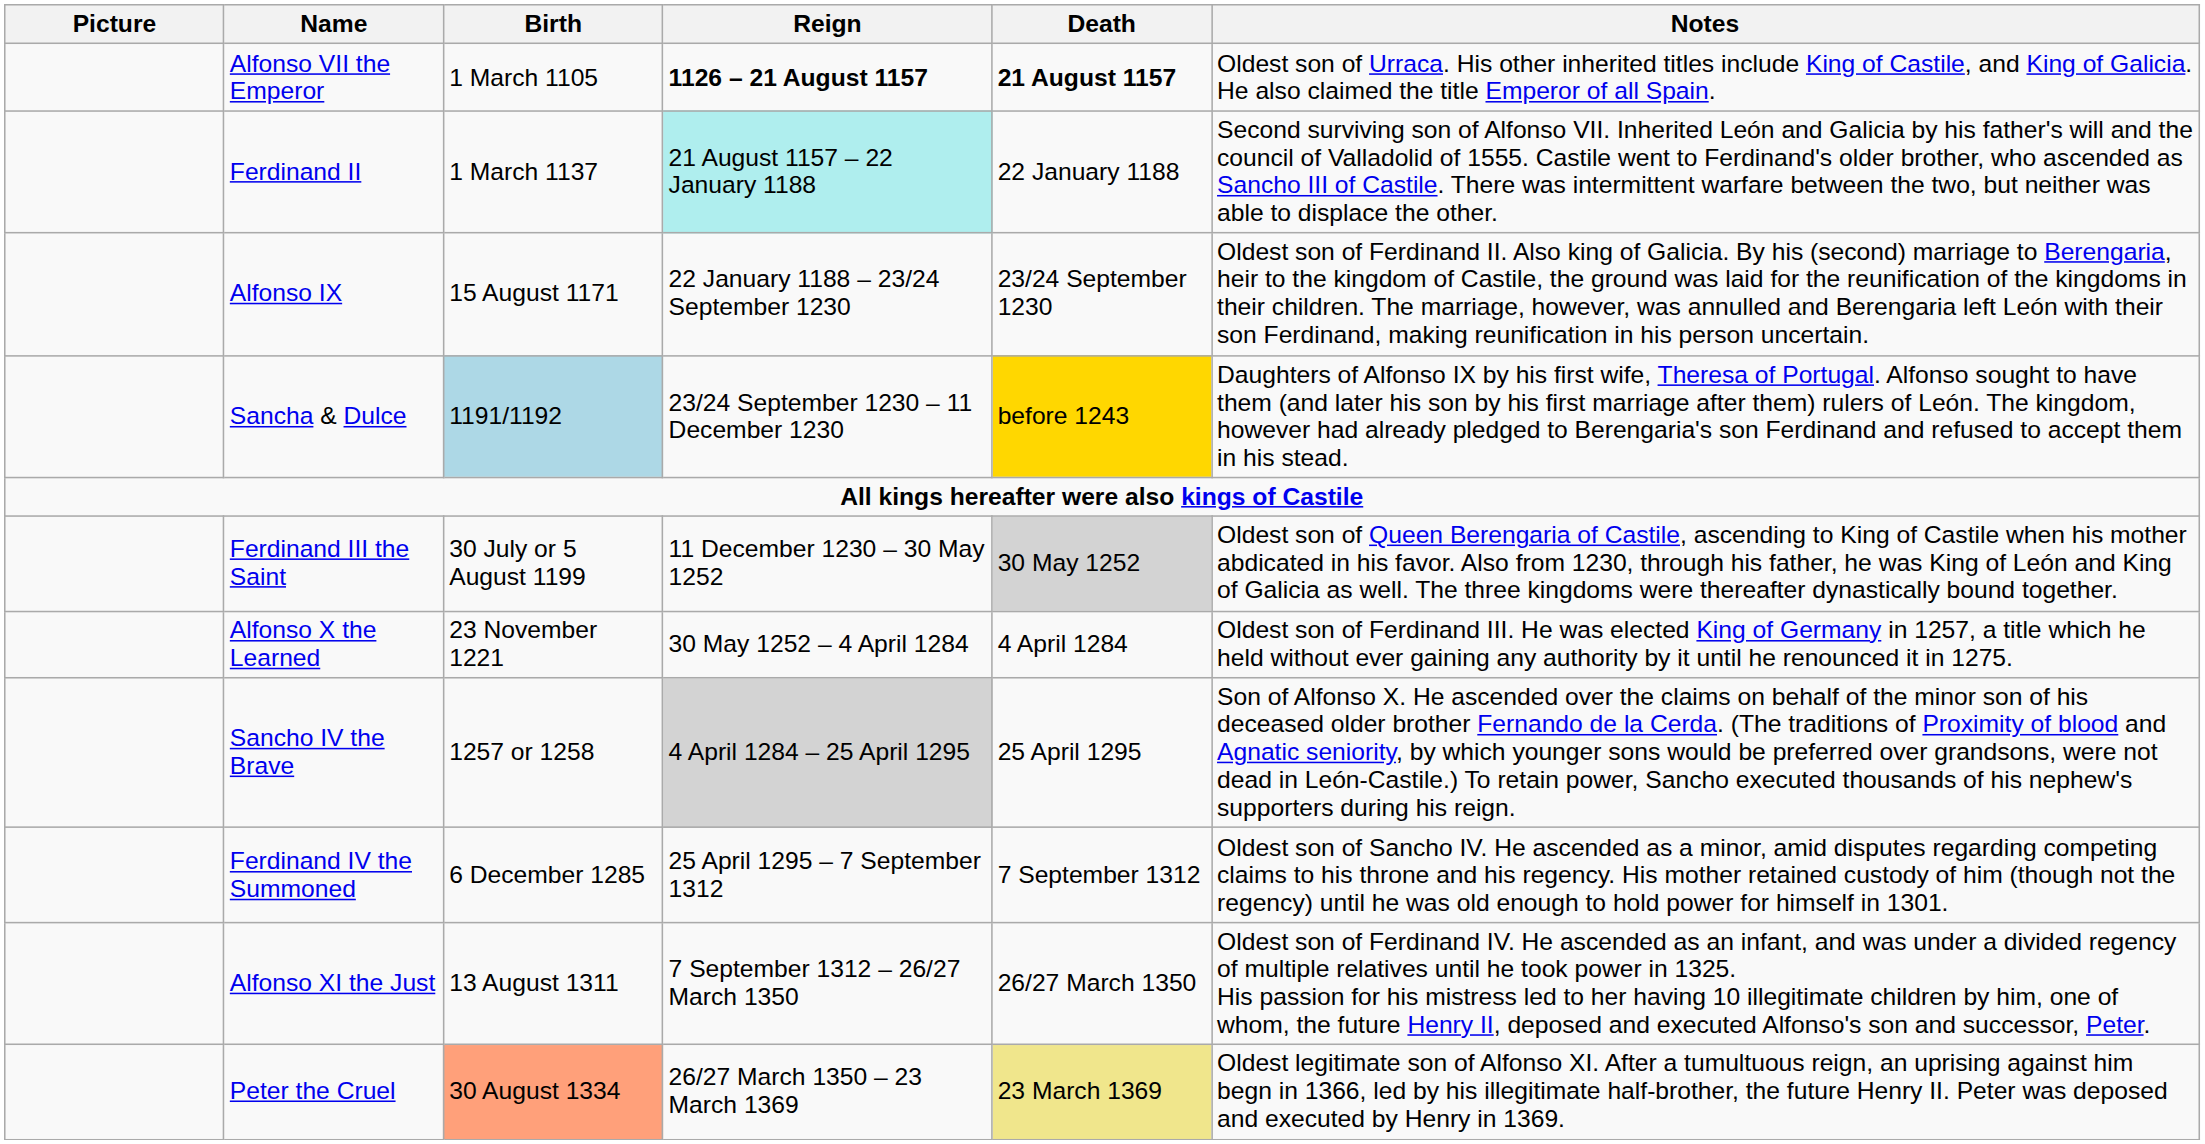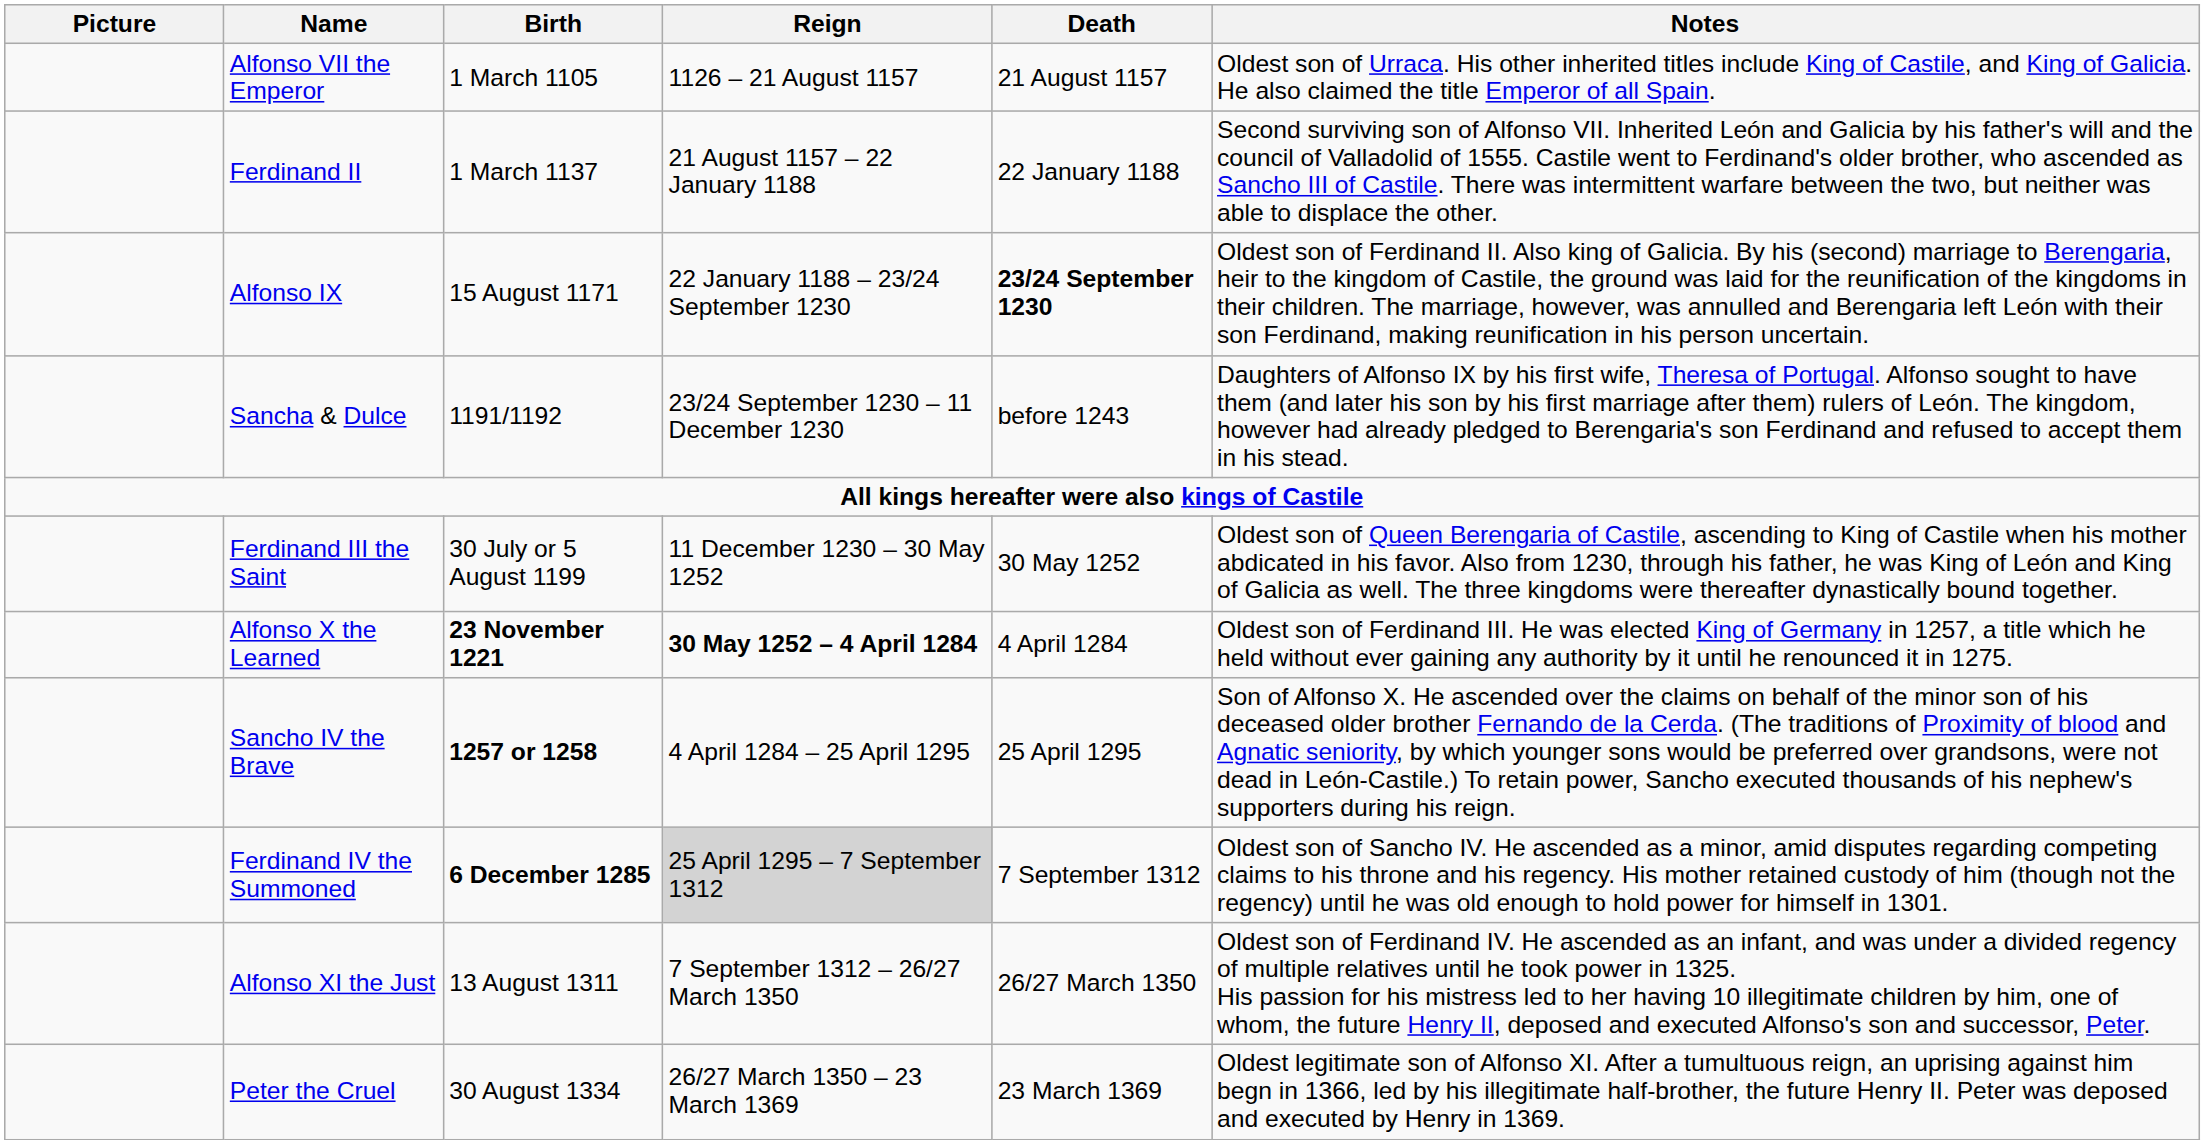(798, 76) bold -> (793, 76) normal
(1087, 76) bold -> (1082, 76) normal
(781, 171) paleturquoise background -> (781, 171) no background
(1092, 293) normal -> (1096, 293) bold
(506, 415) lightblue background -> (506, 415) no background
(1063, 415) gold background -> (1063, 415) no background
(1069, 563) lightgrey background -> (1069, 563) no background
(523, 644) normal -> (527, 644) bold
(819, 644) normal -> (823, 644) bold
(522, 752) normal -> (523, 752) bold
(819, 752) lightgrey background -> (819, 752) no background
(547, 874) normal -> (550, 874) bold
(825, 874) no background -> (825, 874) lightgrey background
(535, 1091) lightsalmon background -> (535, 1091) no background
(1080, 1091) khaki background -> (1080, 1091) no background
